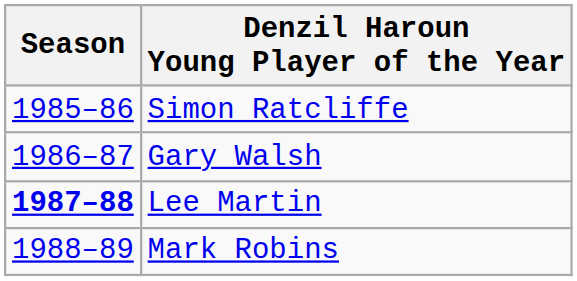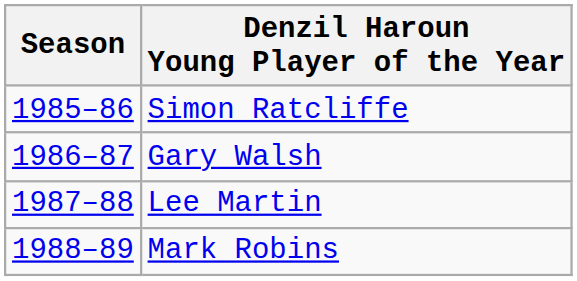(73, 204) bold -> (73, 204) normal
